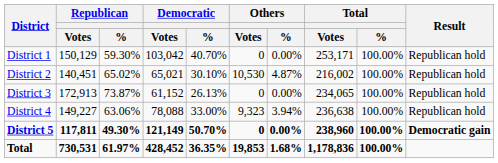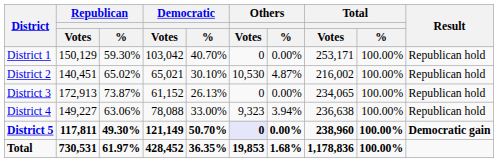(261, 130) no background -> (261, 130) lavender background
